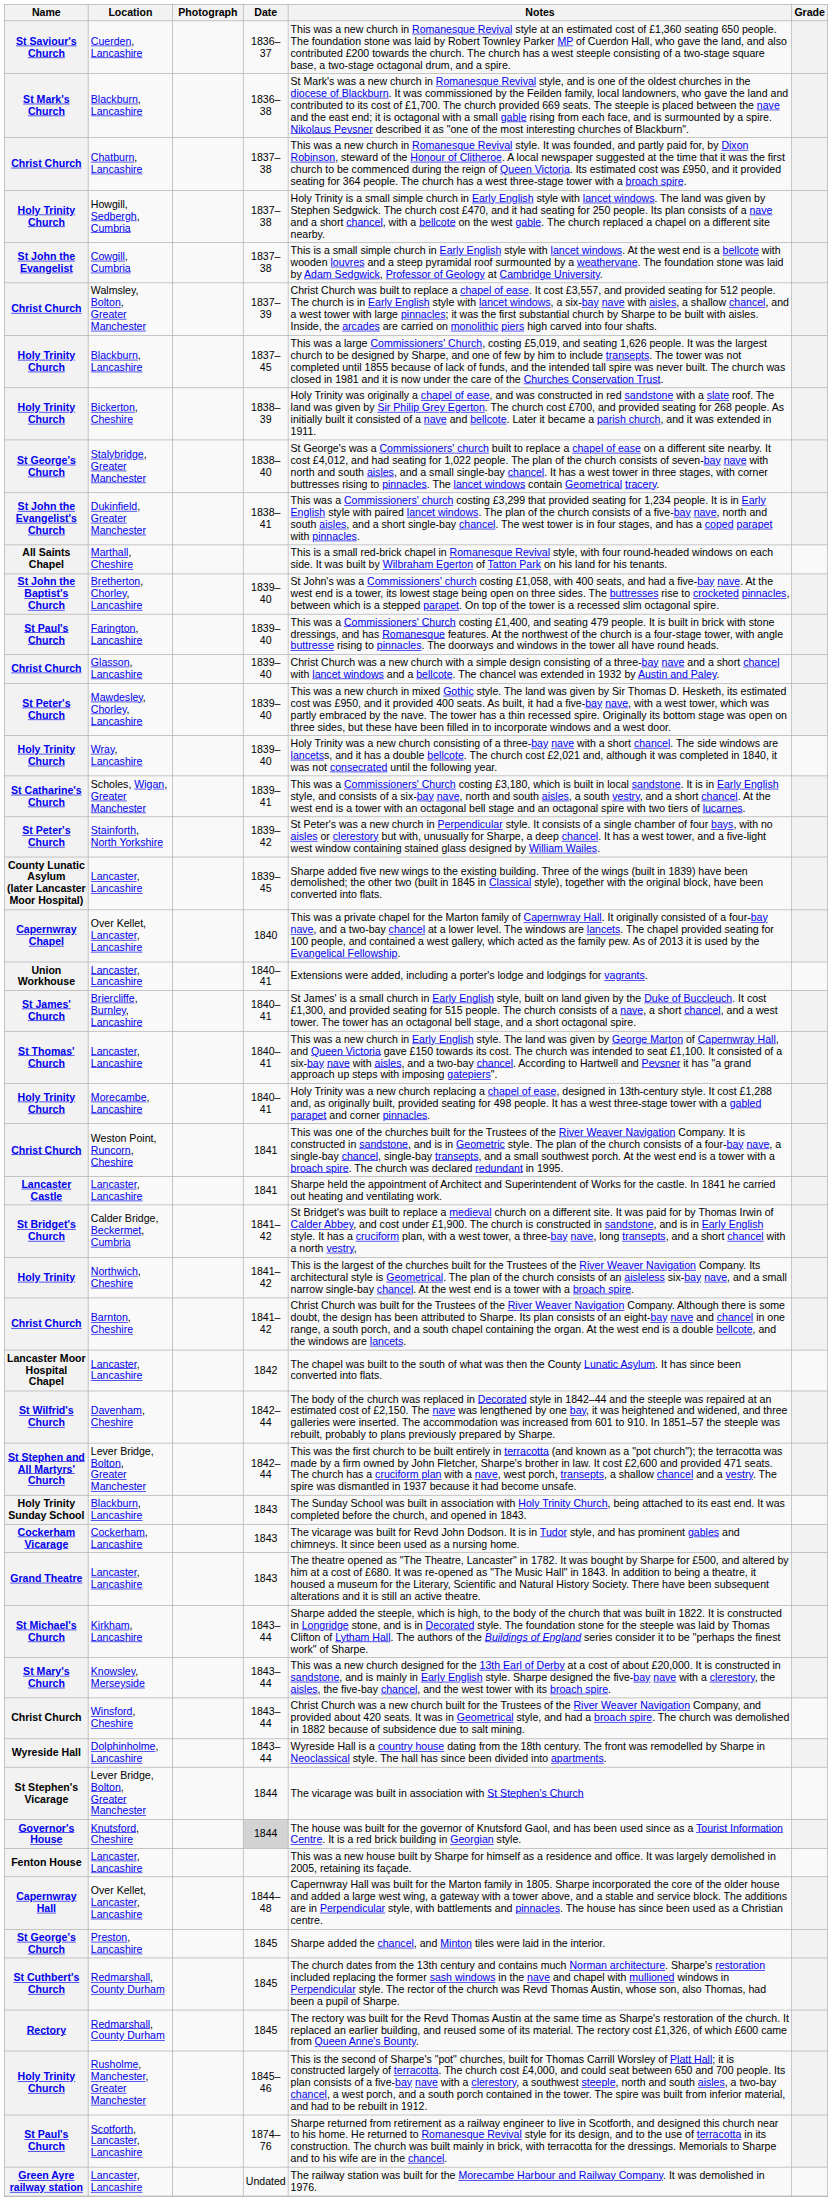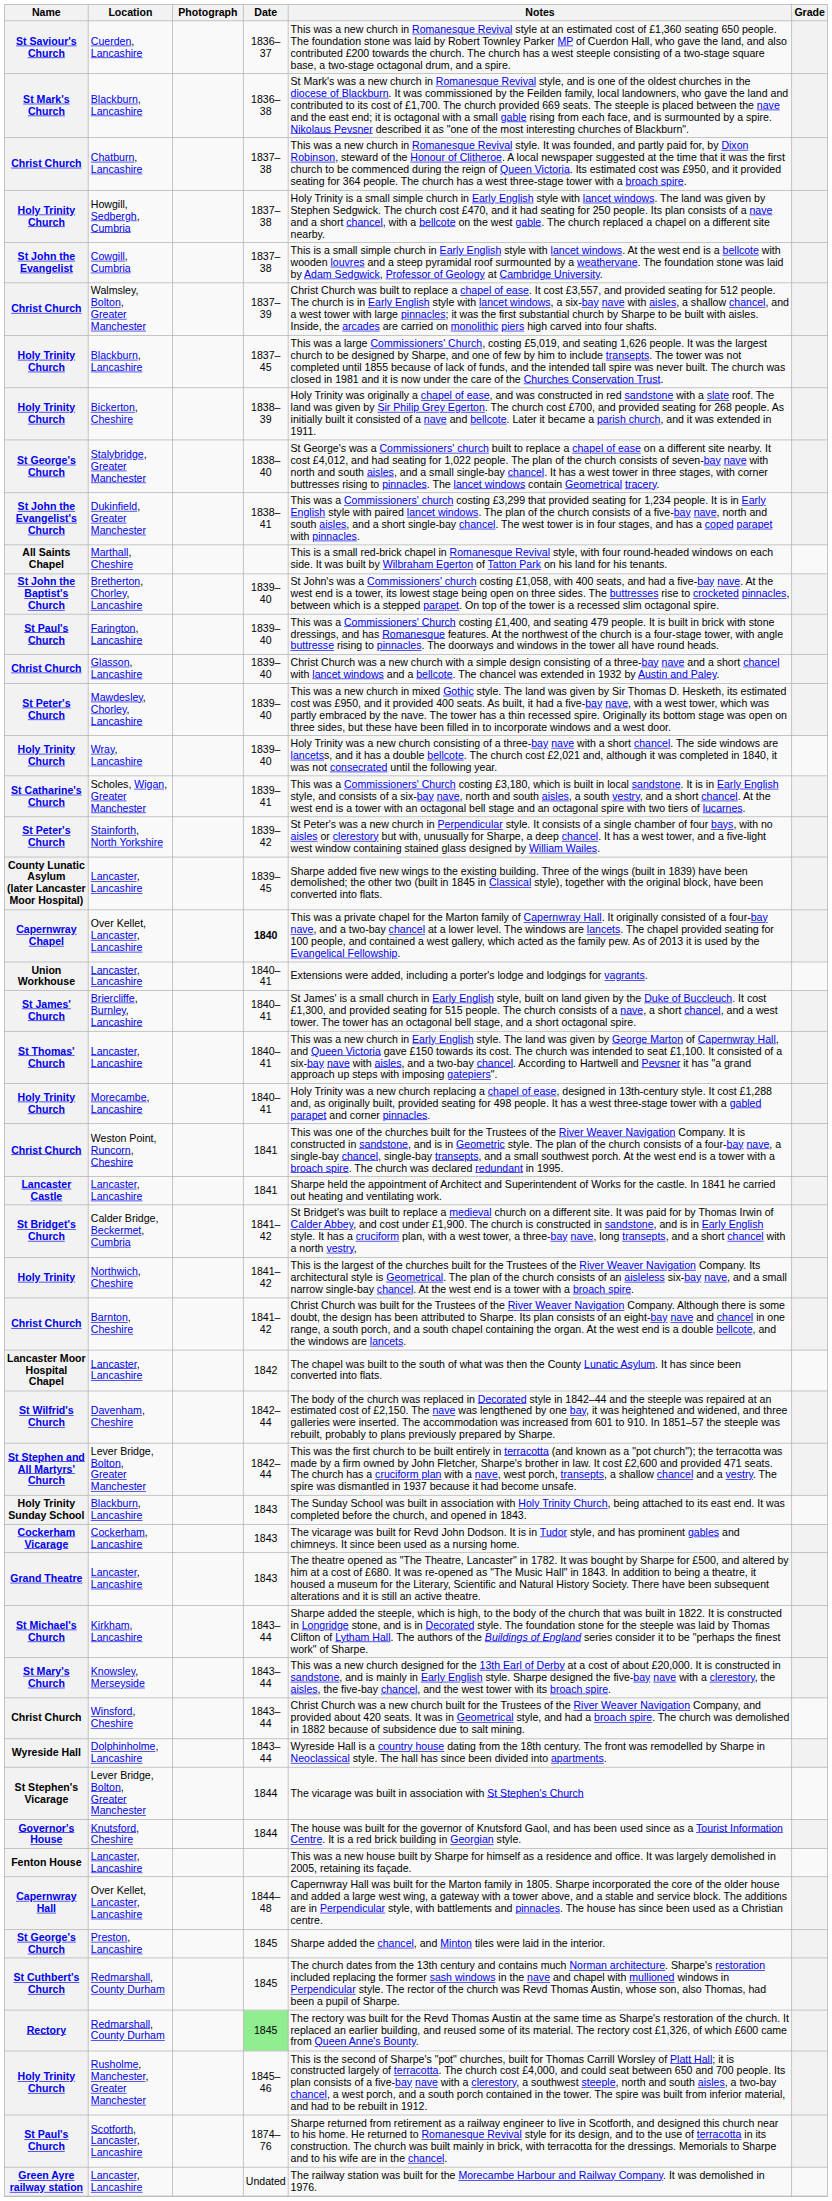(266, 935) normal -> (266, 935) bold
(266, 1834) lightgrey background -> (266, 1834) no background
(266, 2030) no background -> (266, 2030) lightgreen background
